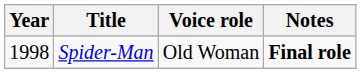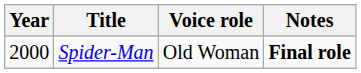(29, 52) 1998 -> (29, 52) 2000
